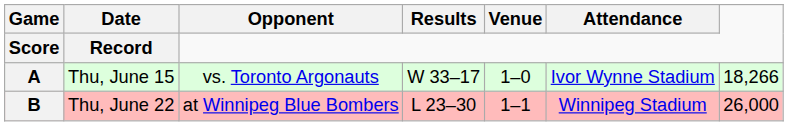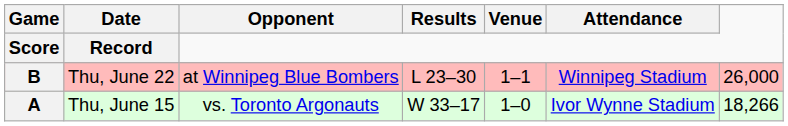rows swapped: (34, 76) <-> (34, 105)
